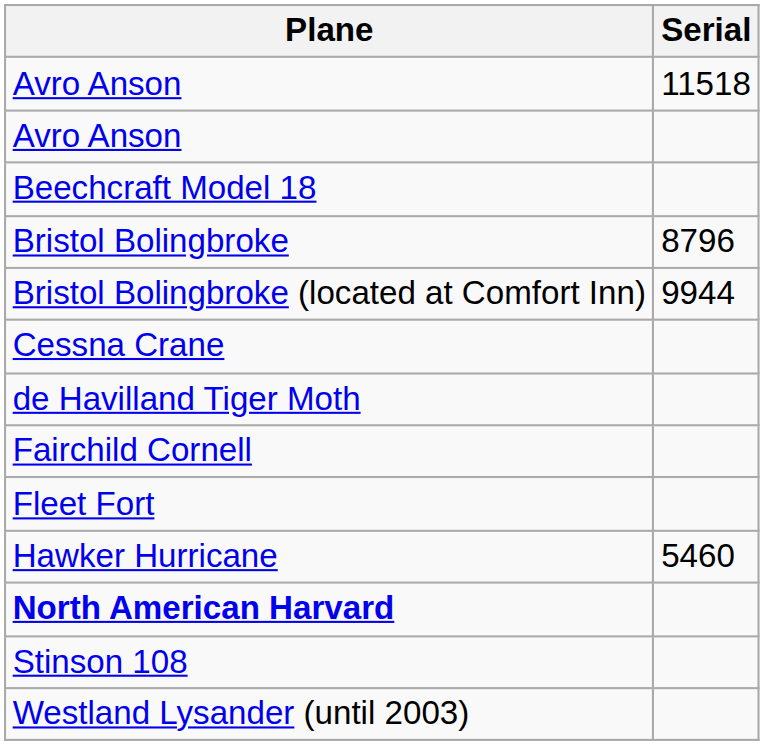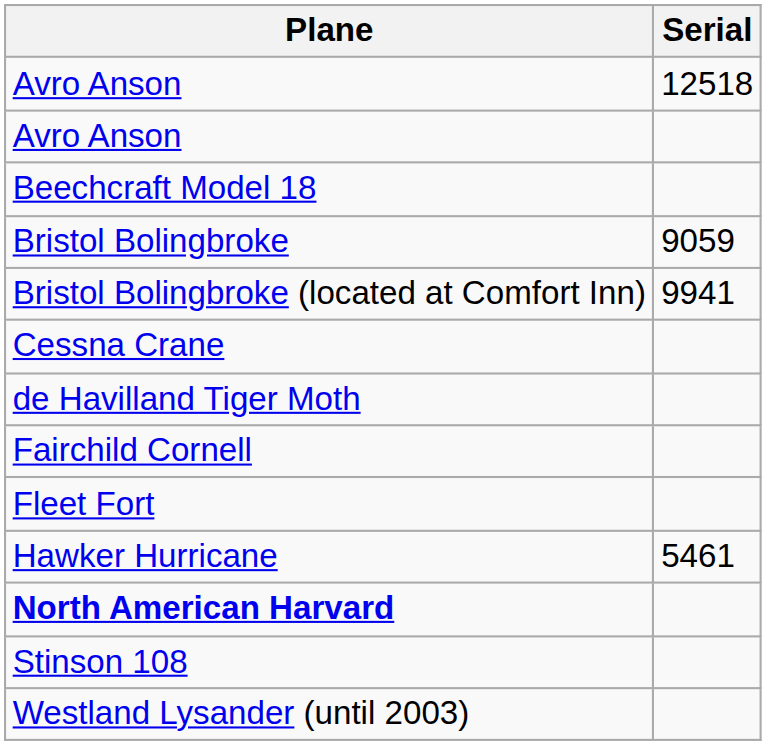(706, 83) 11518 -> (707, 83) 12518
(698, 240) 8796 -> (698, 240) 9059
(698, 293) 9944 -> (698, 293) 9941
(698, 556) 5460 -> (698, 556) 5461
